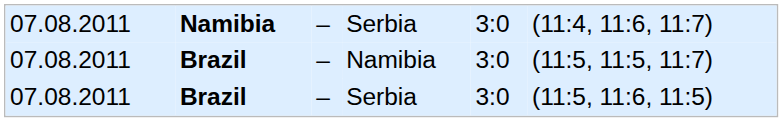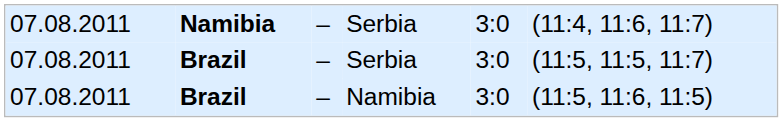(391, 60) Namibia -> (382, 60) Serbia
(382, 97) Serbia -> (391, 97) Namibia
